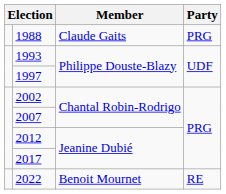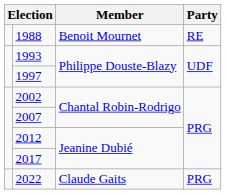(92, 35) Claude Gaits -> (100, 35) Benoit Mournet
(199, 35) PRG -> (195, 35) RE
(100, 179) Benoit Mournet -> (92, 179) Claude Gaits
(195, 179) RE -> (199, 179) PRG
